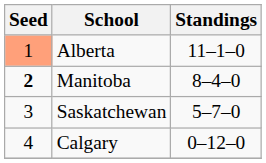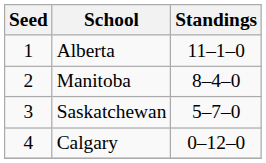(28, 50) lightsalmon background -> (28, 50) no background
(28, 81) bold -> (28, 81) normal
